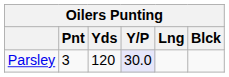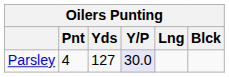(66, 60) 3 -> (66, 60) 4
(103, 60) 120 -> (103, 60) 127
